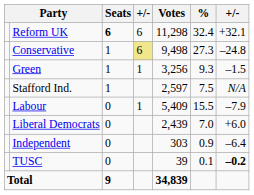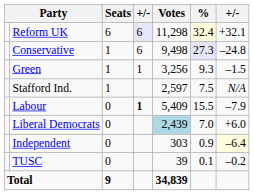(108, 32) bold -> (108, 32) normal
(139, 32) no background -> (139, 32) lavender background
(203, 32) no background -> (203, 32) lightyellow background
(139, 50) khaki background -> (139, 50) no background
(203, 50) no background -> (203, 50) lavender background
(139, 106) normal -> (139, 106) bold
(175, 124) no background -> (175, 124) lightblue background
(236, 143) no background -> (236, 143) lightyellow background
(236, 161) bold -> (236, 161) normal
